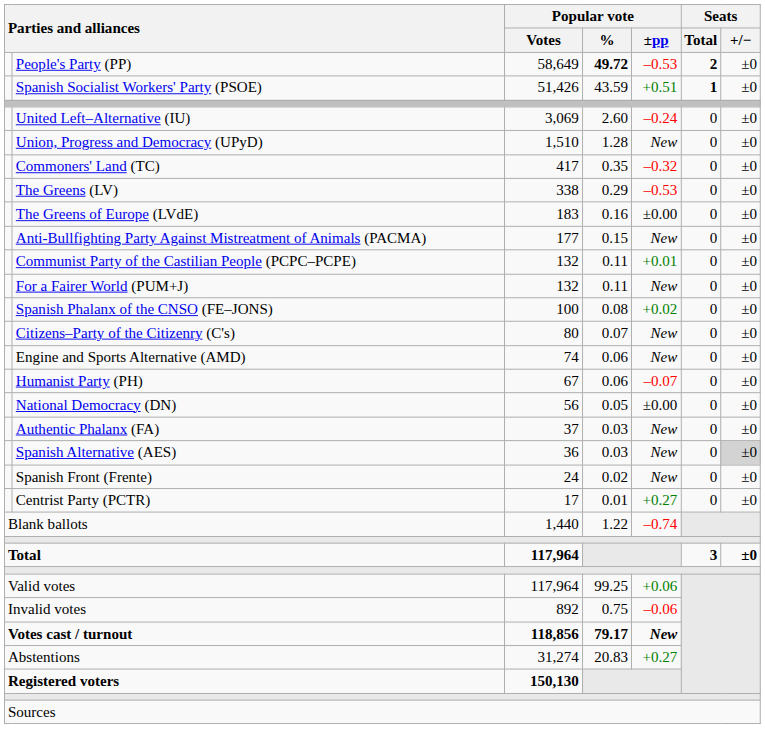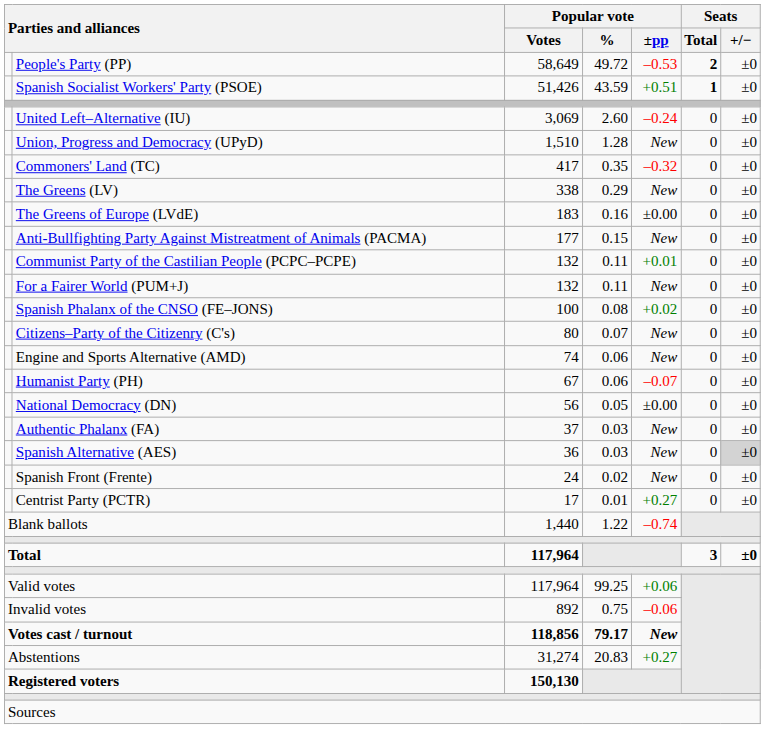(611, 64) bold -> (611, 64) normal
(660, 190) –0.53 -> (664, 190) New
